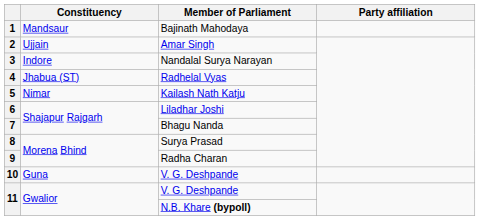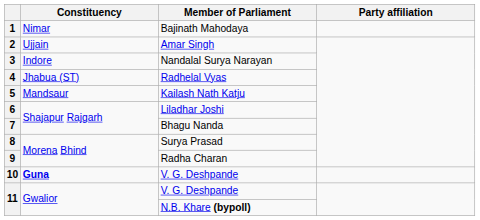(46, 28) Mandsaur -> (36, 28) Nimar
(36, 93) Nimar -> (46, 93) Mandsaur
(35, 175) normal -> (36, 175) bold
